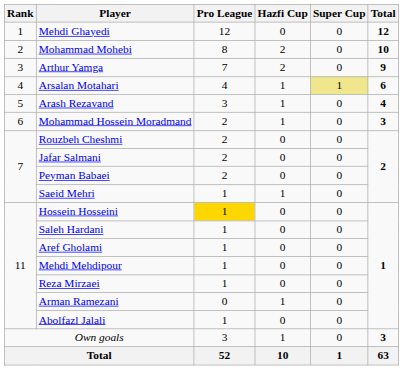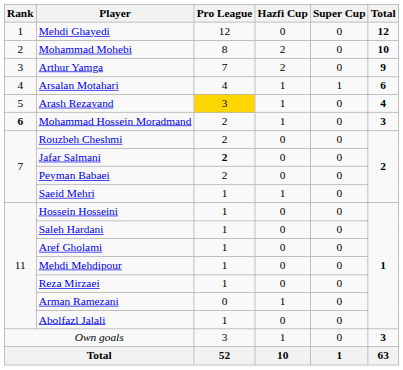(339, 85) khaki background -> (339, 85) no background
(224, 103) no background -> (224, 103) gold background
(20, 121) normal -> (20, 121) bold
(224, 157) normal -> (224, 157) bold
(224, 211) gold background -> (224, 211) no background
